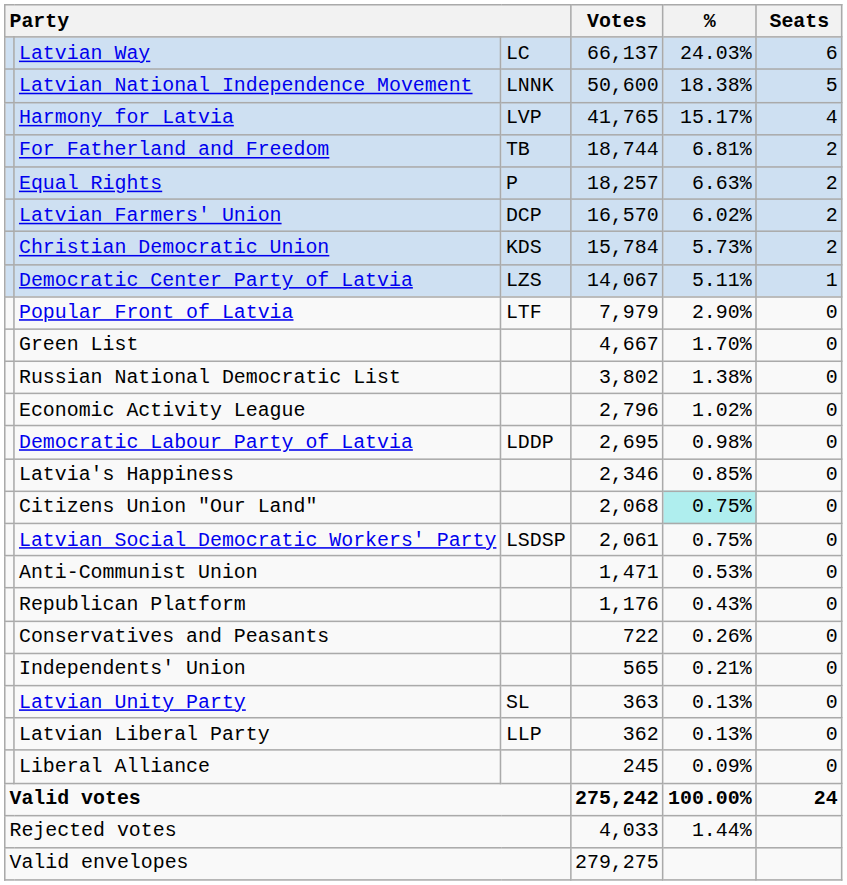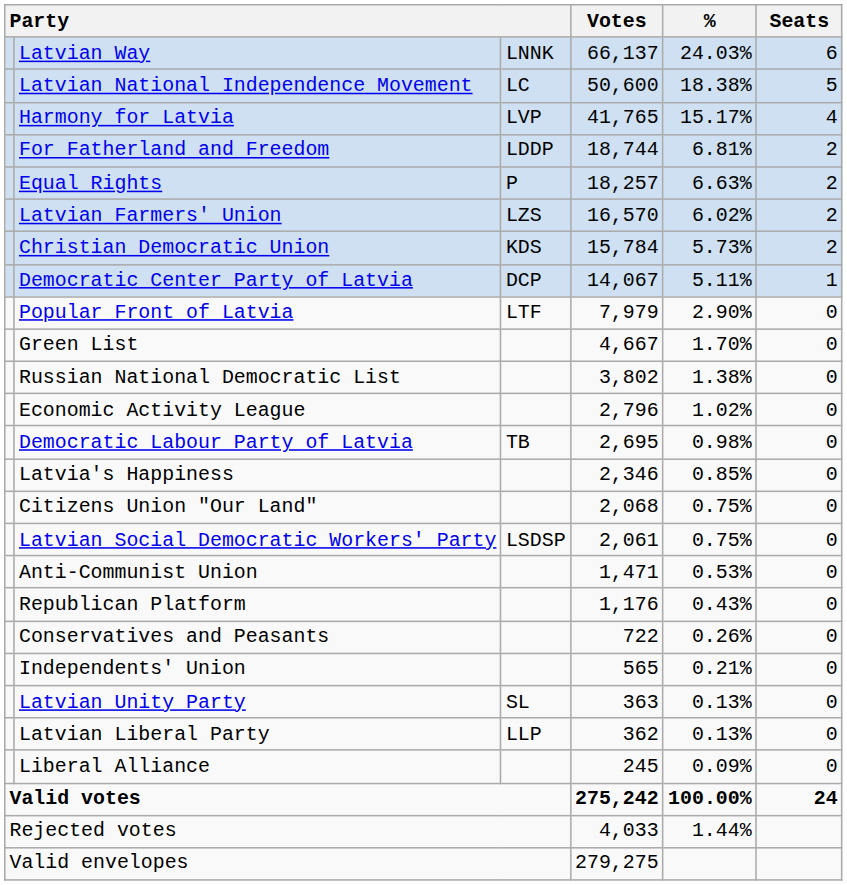(518, 53) LC -> (530, 53) LNNK
(530, 86) LNNK -> (518, 86) LC
(518, 151) TB -> (530, 151) LDDP
(524, 215) DCP -> (524, 215) LZS
(524, 280) LZS -> (524, 280) DCP
(530, 442) LDDP -> (518, 442) TB
(722, 507) paleturquoise background -> (722, 507) no background
